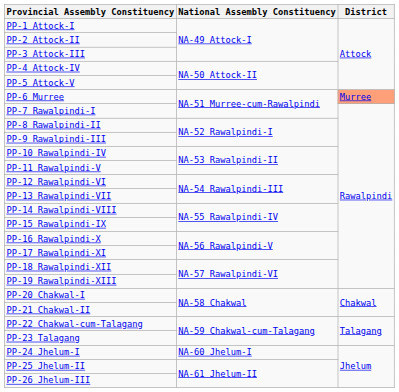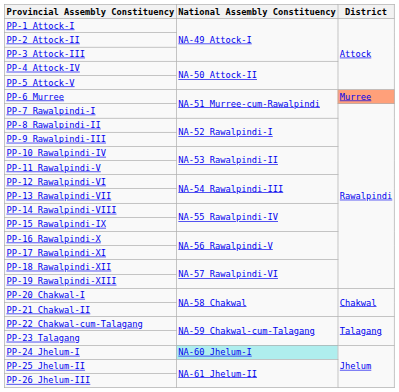(215, 352) no background -> (215, 352) paleturquoise background
